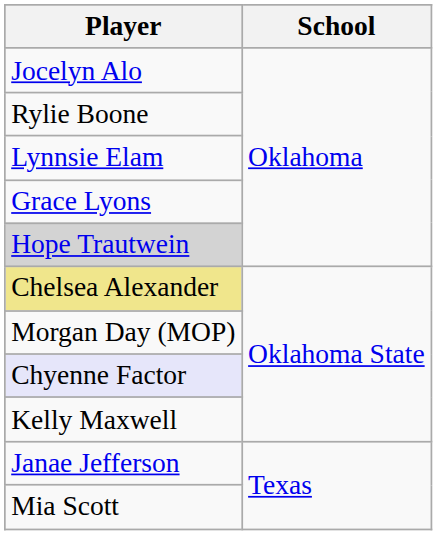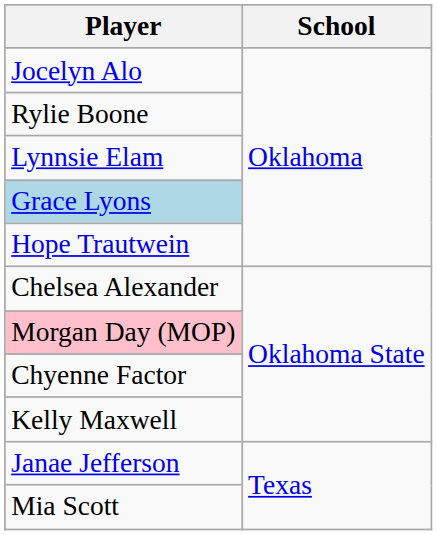(81, 200) no background -> (81, 200) lightblue background
(100, 244) lightgrey background -> (100, 244) no background
(115, 288) khaki background -> (115, 288) no background
(123, 331) no background -> (123, 331) pink background
(99, 375) lavender background -> (99, 375) no background
